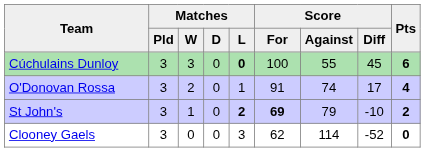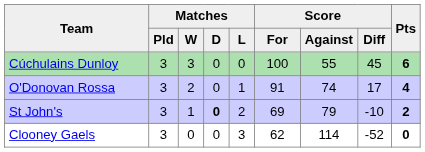(242, 63) bold -> (242, 63) normal
(216, 111) normal -> (216, 111) bold
(242, 111) bold -> (242, 111) normal
(277, 111) bold -> (277, 111) normal
